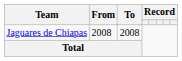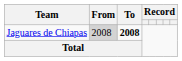(102, 32) no background -> (102, 32) lightgrey background
(130, 32) normal -> (130, 32) bold
